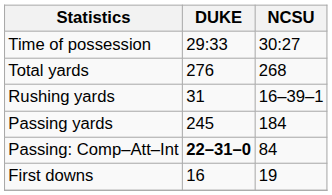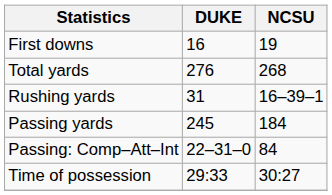rows swapped: (51, 176) <-> (80, 44)
(219, 150) bold -> (219, 150) normal
